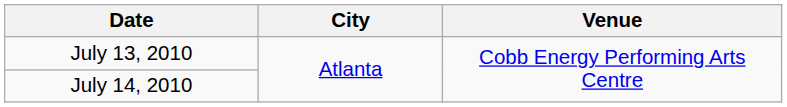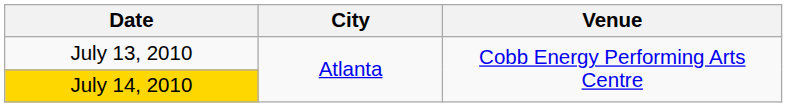(131, 85) no background -> (131, 85) gold background
